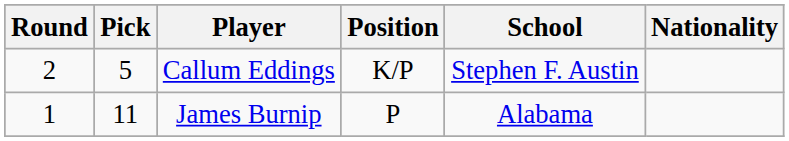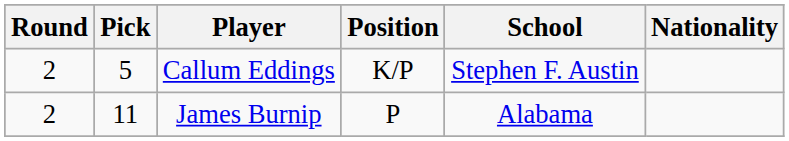(49, 114) 1 -> (49, 114) 2
